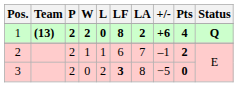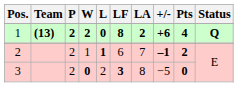(103, 52) normal -> (103, 52) bold
(164, 52) normal -> (164, 52) bold
(87, 71) normal -> (87, 71) bold
